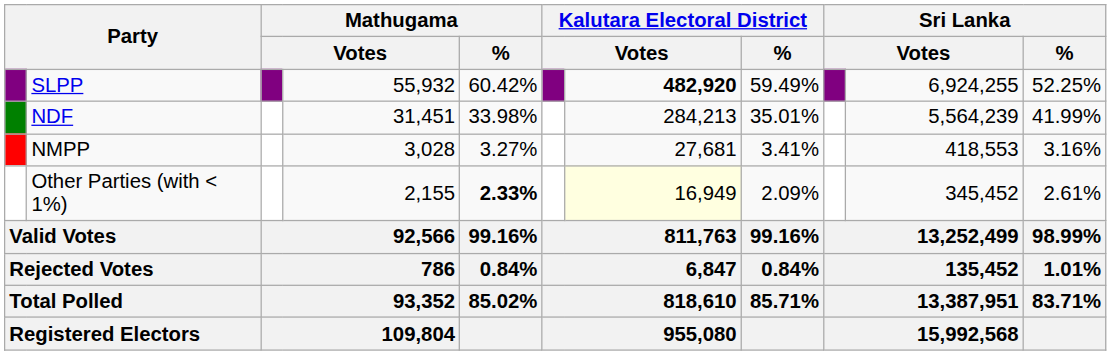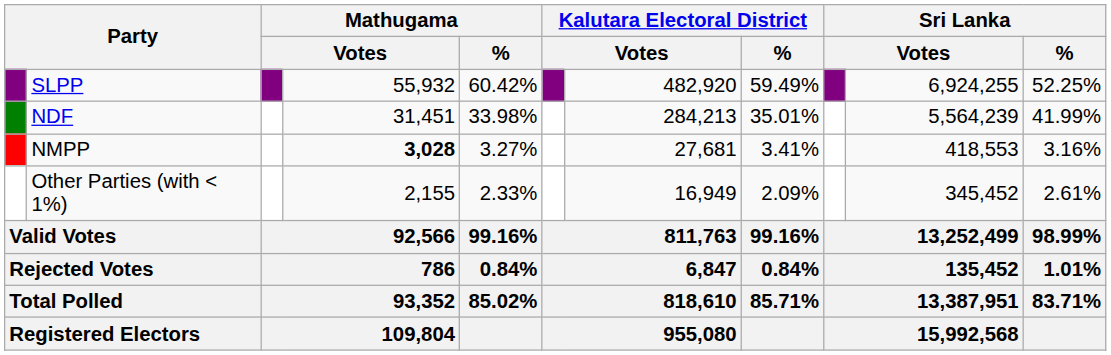(700, 85) bold -> (700, 85) normal
(430, 149) normal -> (430, 149) bold
(509, 193) bold -> (509, 193) normal
(706, 193) lightyellow background -> (706, 193) no background
